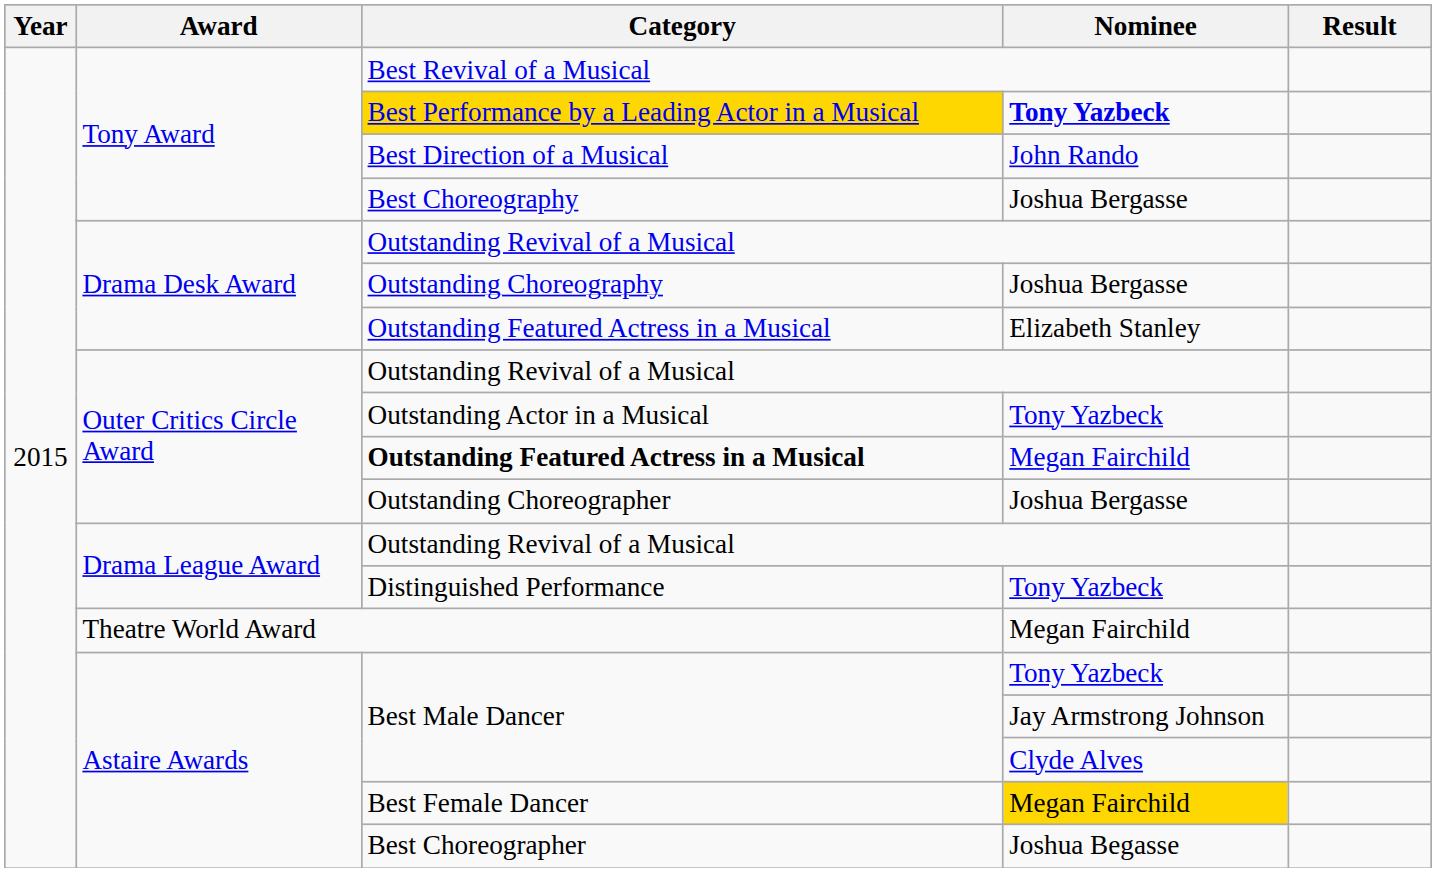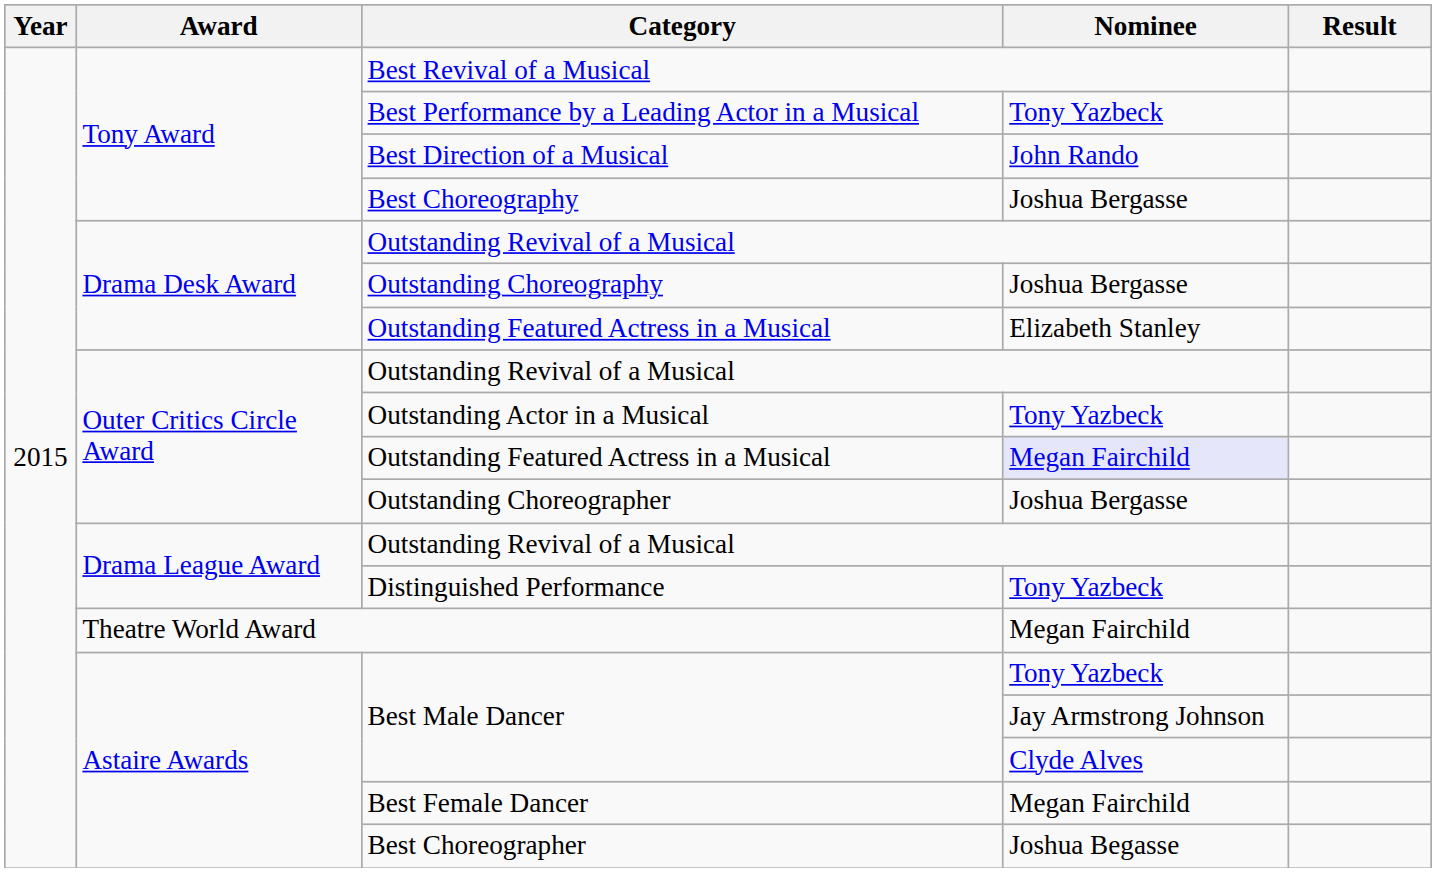(643, 112) gold background -> (643, 112) no background
(1089, 112) bold -> (1086, 112) normal
(616, 457) bold -> (599, 457) normal
(1100, 457) no background -> (1100, 457) lavender background
(1100, 802) gold background -> (1100, 802) no background
